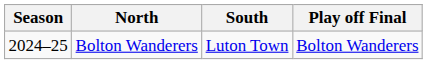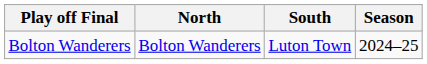columns swapped: (38, 17) <-> (357, 17)
